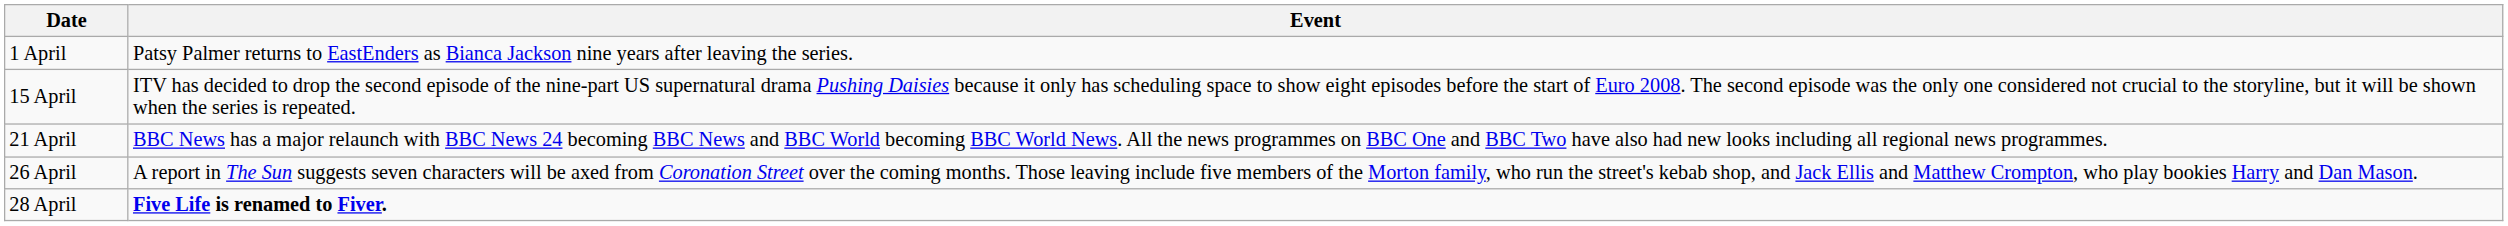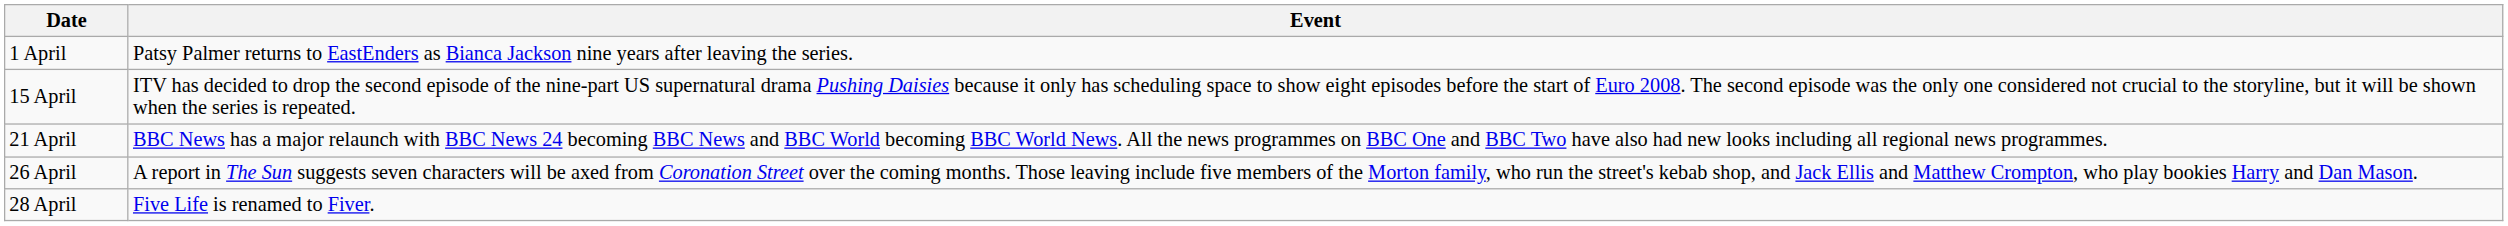(260, 204) bold -> (254, 204) normal
